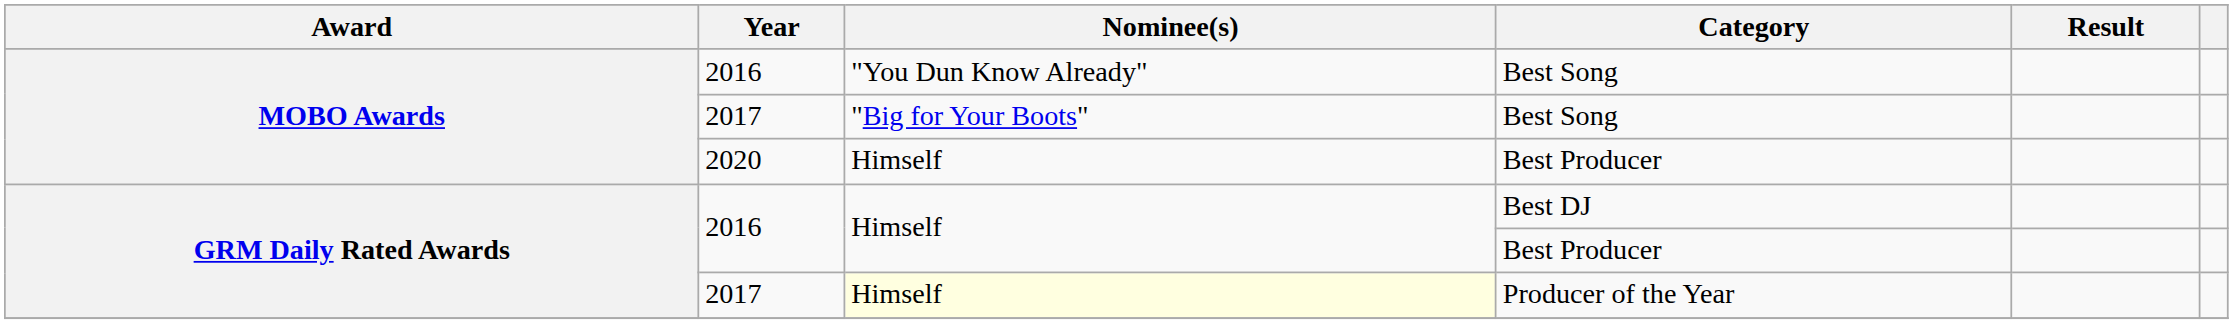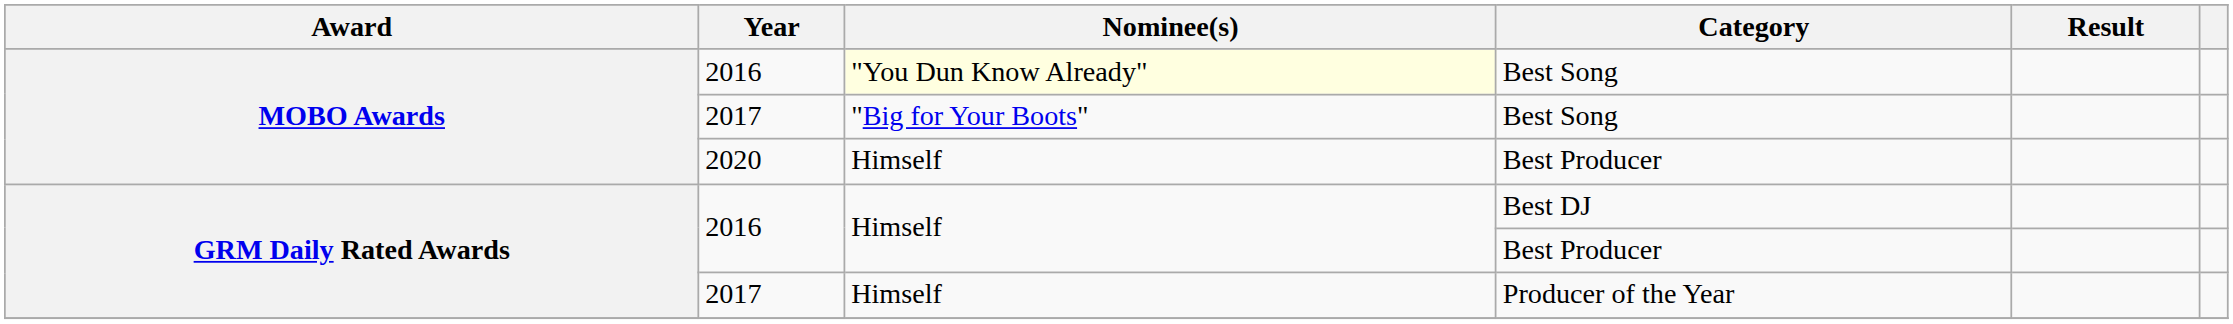(999, 71) no background -> (999, 71) lightyellow background
(897, 294) lightyellow background -> (897, 294) no background
